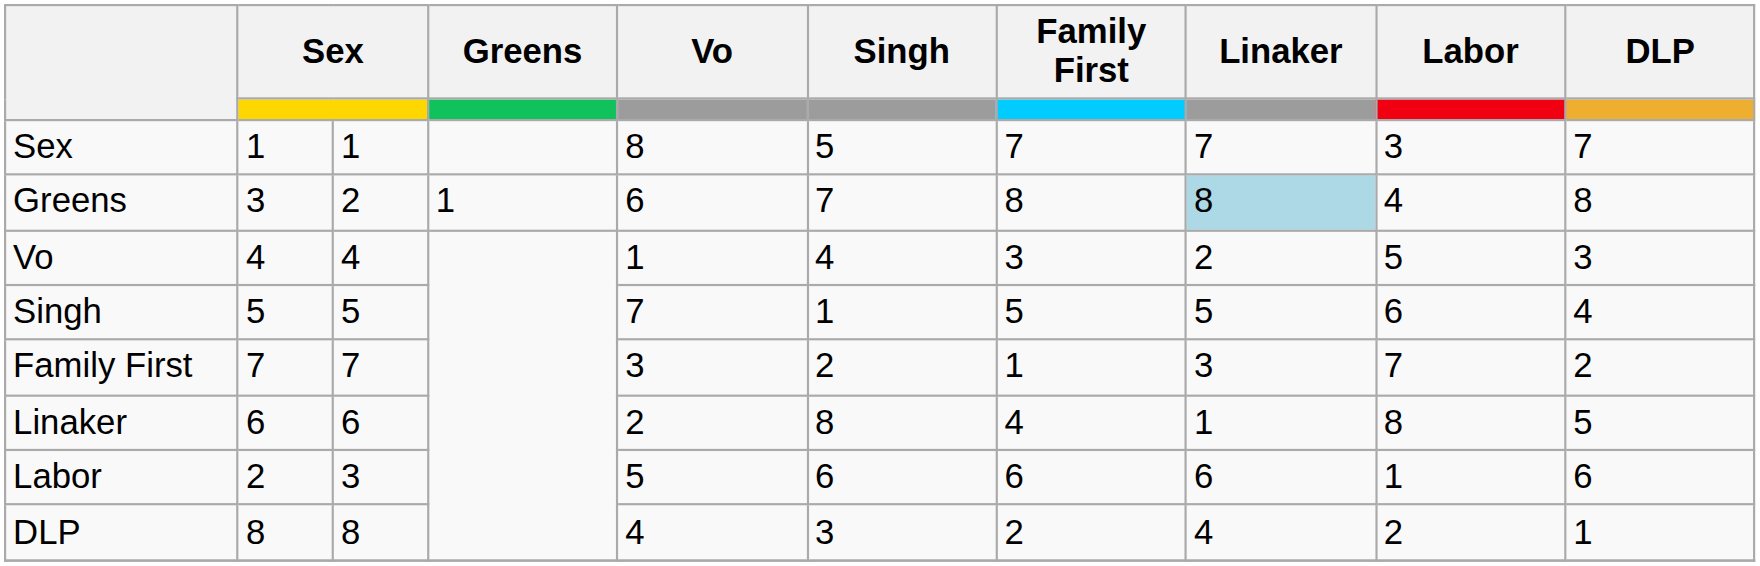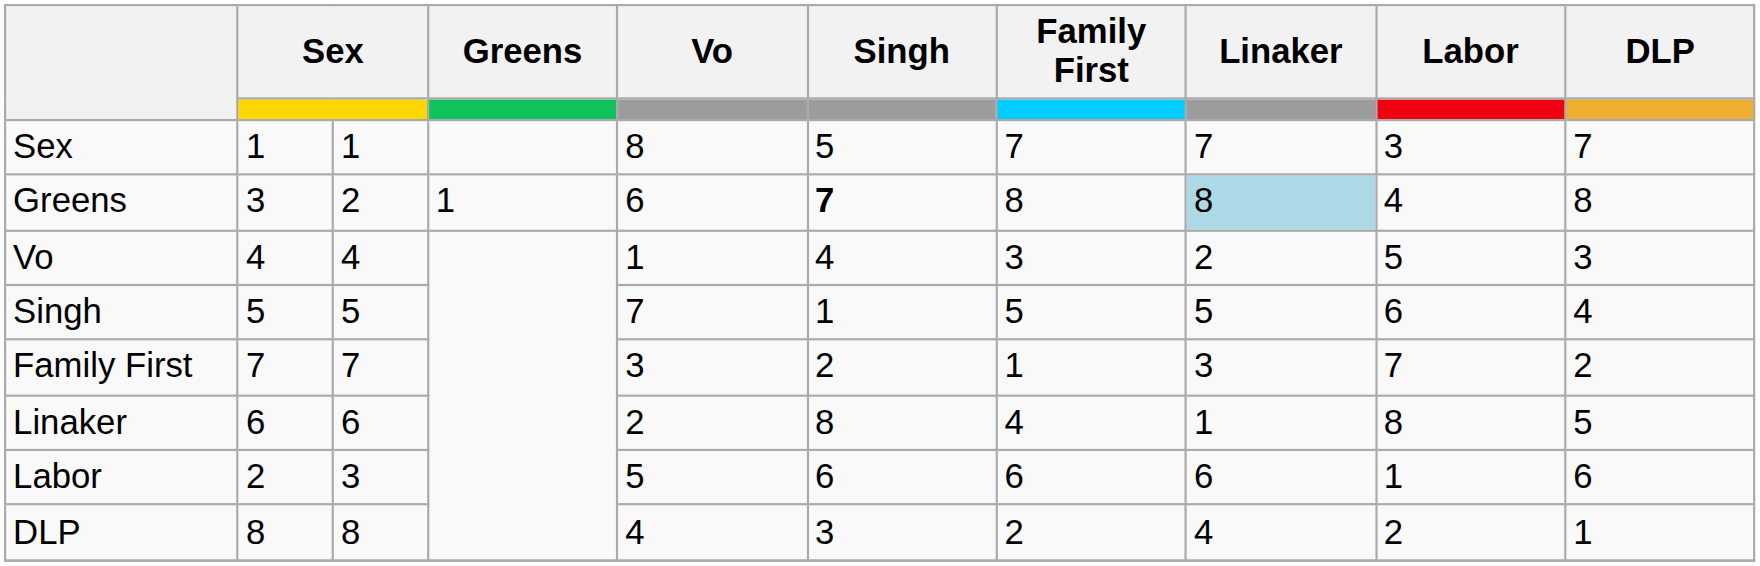(825, 201) normal -> (825, 201) bold
